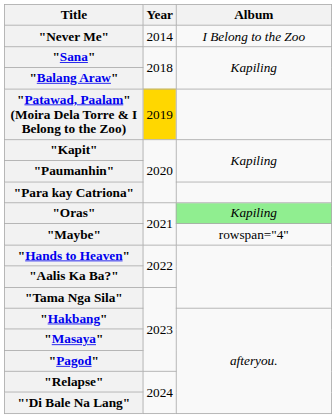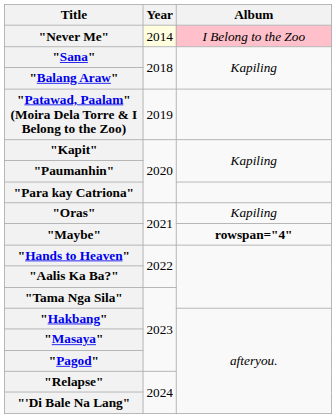(160, 36) no background -> (160, 36) lightyellow background
(254, 36) no background -> (254, 36) pink background
(160, 114) gold background -> (160, 114) no background
(254, 213) lightgreen background -> (254, 213) no background
(254, 234) normal -> (254, 234) bold
